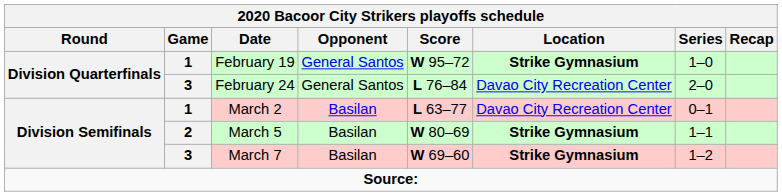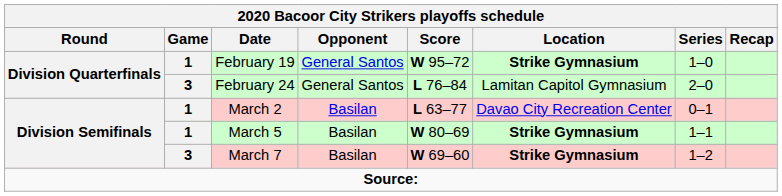(574, 86) Davao City Recreation Center -> (574, 86) Lamitan Capitol Gymnasium
(188, 132) 2 -> (188, 132) 1
